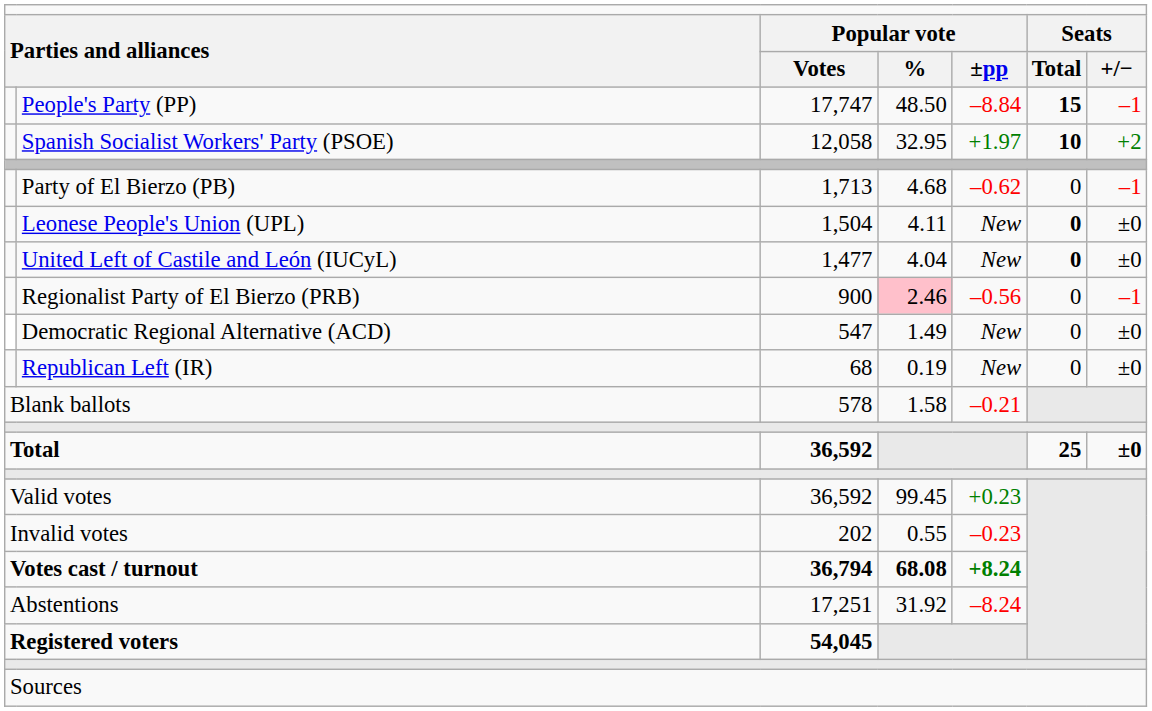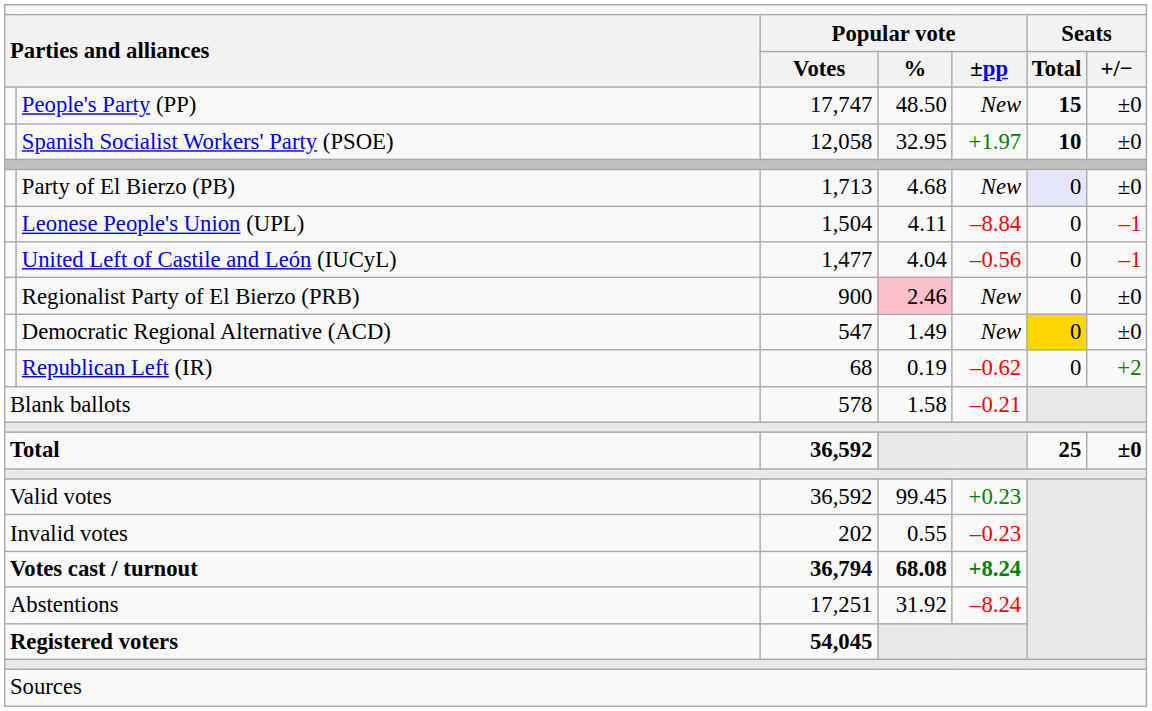(996, 105) –8.84 -> (1001, 105) New
(1130, 105) –1 -> (1130, 105) ±0
(1129, 141) +2 -> (1130, 141) ±0
(996, 187) –0.62 -> (1001, 187) New
(1076, 187) no background -> (1076, 187) lavender background
(1130, 187) –1 -> (1130, 187) ±0
(1001, 223) New -> (996, 223) –8.84
(1076, 223) bold -> (1076, 223) normal
(1130, 223) ±0 -> (1130, 223) –1
(1001, 259) New -> (996, 259) –0.56
(1076, 259) bold -> (1076, 259) normal
(1130, 259) ±0 -> (1130, 259) –1
(996, 295) –0.56 -> (1001, 295) New
(1130, 295) –1 -> (1130, 295) ±0
(1076, 331) no background -> (1076, 331) gold background
(1001, 367) New -> (996, 367) –0.62
(1130, 367) ±0 -> (1129, 367) +2
